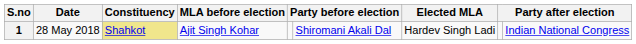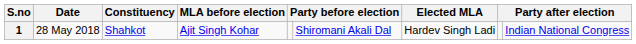(125, 30) khaki background -> (125, 30) no background
